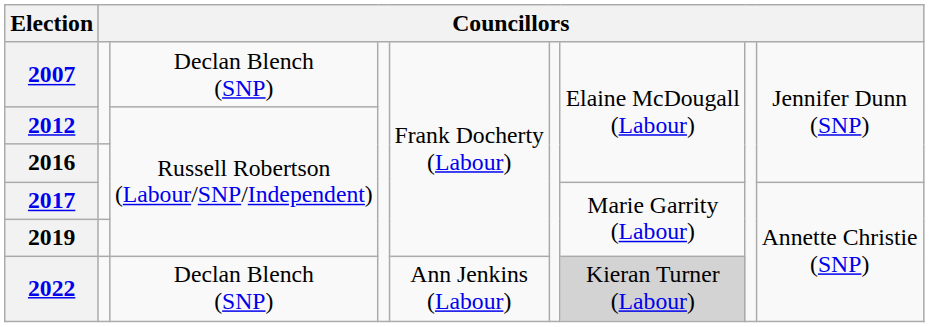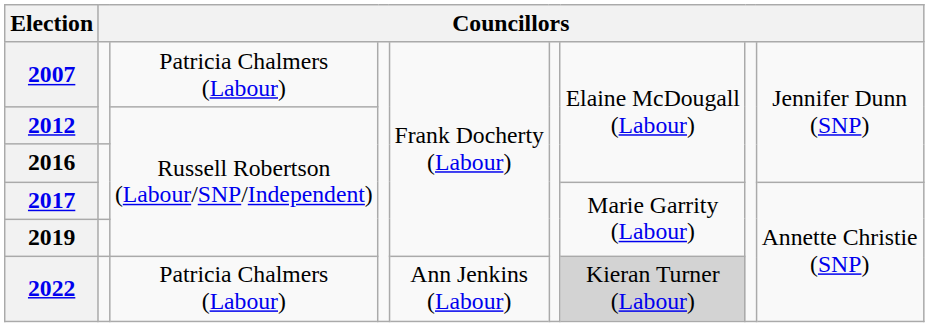(244, 74) Declan Blench (SNP) -> (244, 74) Patricia Chalmers (Labour)
(244, 288) Declan Blench (SNP) -> (244, 288) Patricia Chalmers (Labour)
